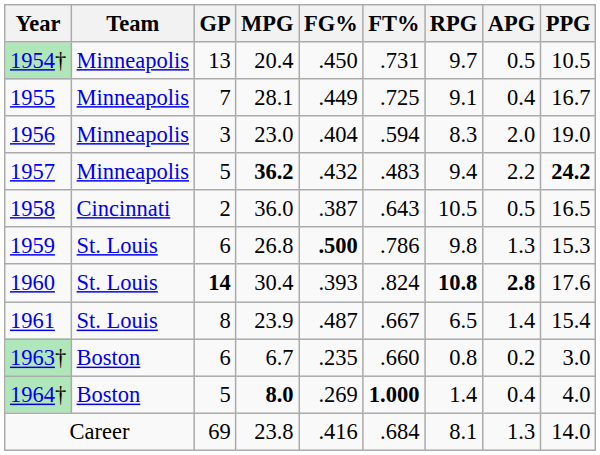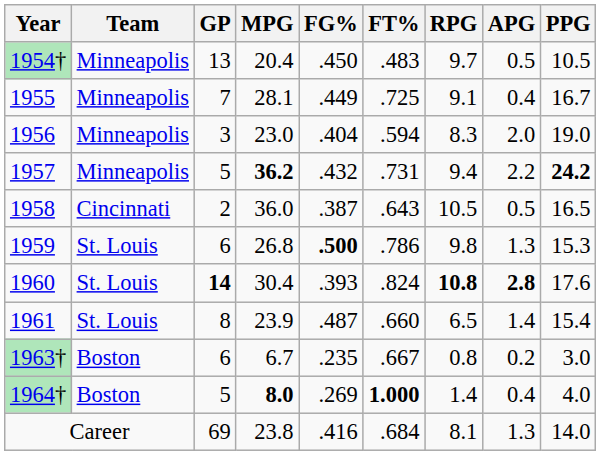(400, 60) .731 -> (400, 60) .483
(400, 171) .483 -> (400, 171) .731
(400, 319) .667 -> (400, 319) .660
(400, 357) .660 -> (400, 357) .667
